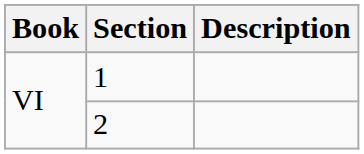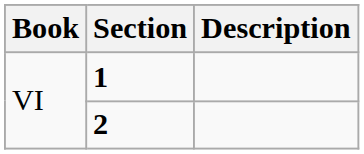(101, 76) normal -> (101, 76) bold
(101, 124) normal -> (101, 124) bold
